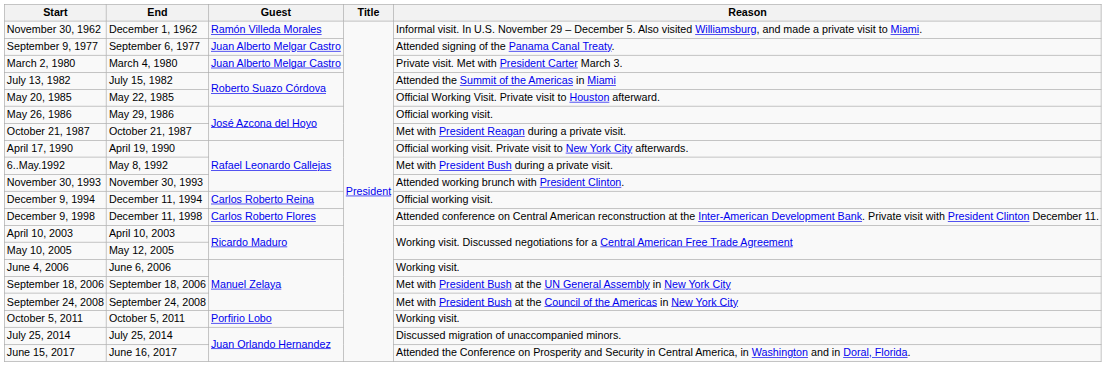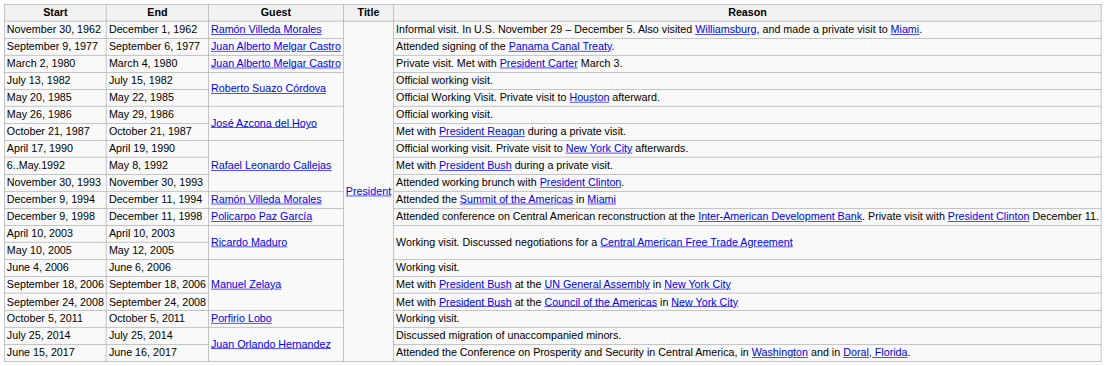(506, 81) Attended the Summit of the Americas in Miami -> (445, 81) Official working visit.
(263, 200) Carlos Roberto Reina -> (266, 200) Ramón Villeda Morales
(445, 200) Official working visit. -> (506, 200) Attended the Summit of the Americas in Miami
(263, 217) Carlos Roberto Flores -> (262, 217) Policarpo Paz García
